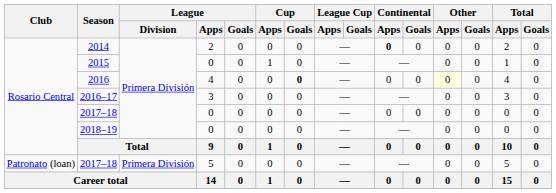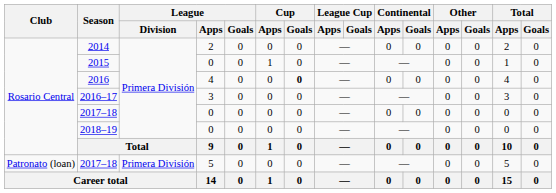(389, 46) bold -> (389, 46) normal
(448, 79) lightyellow background -> (448, 79) no background
